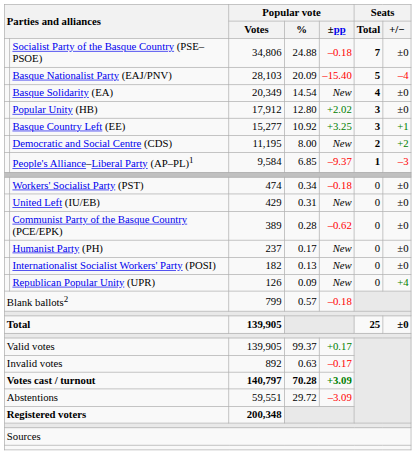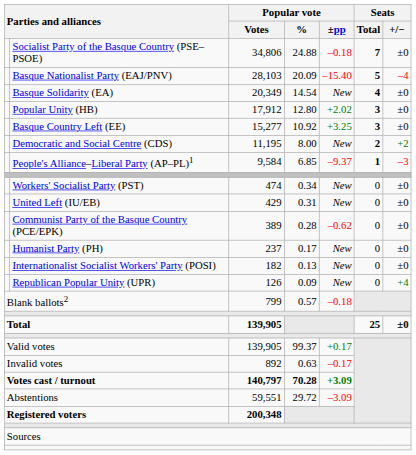(403, 127) +1 -> (403, 127) ±0
(340, 185) –0.18 -> (342, 185) New
